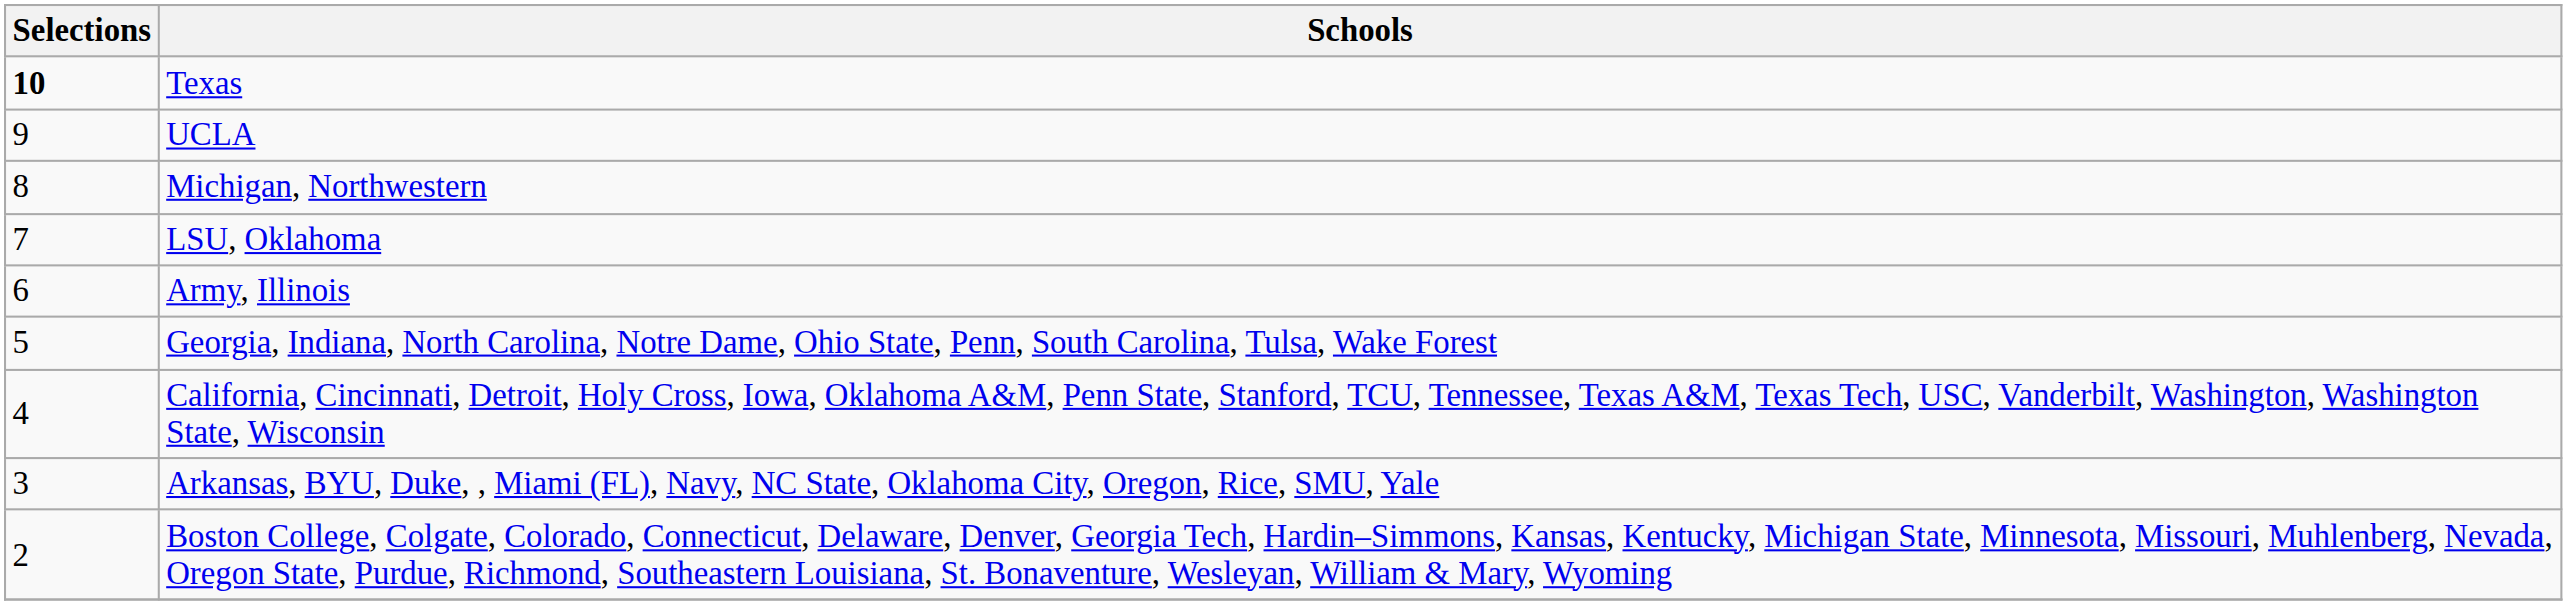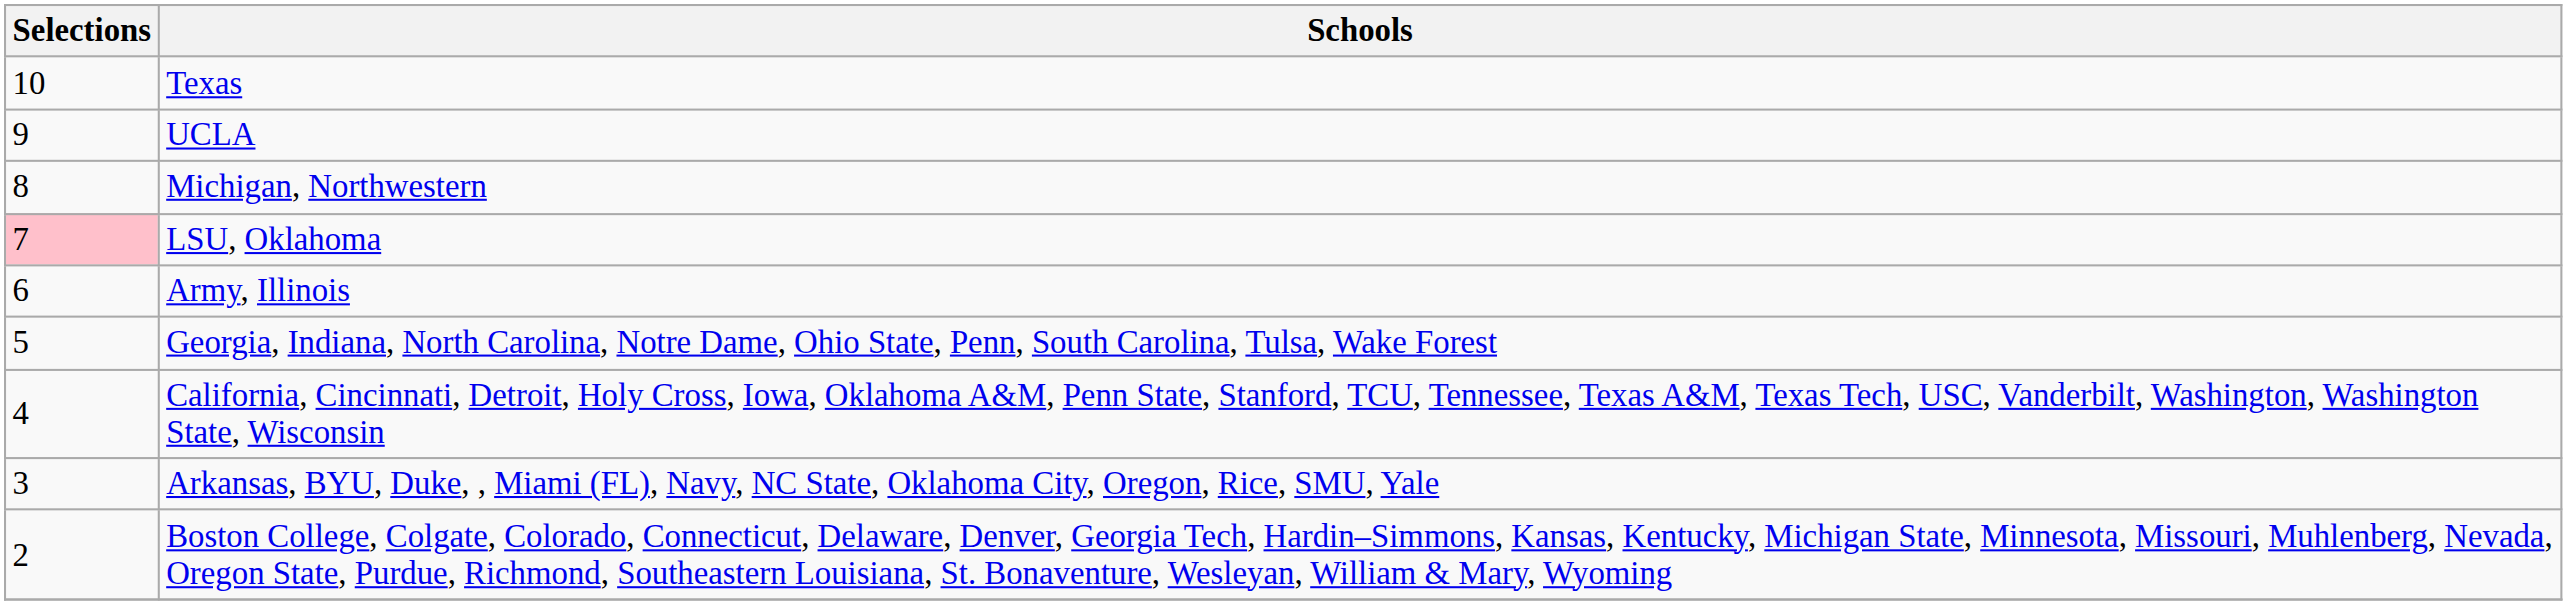(29, 82) bold -> (29, 82) normal
(21, 238) no background -> (21, 238) pink background
